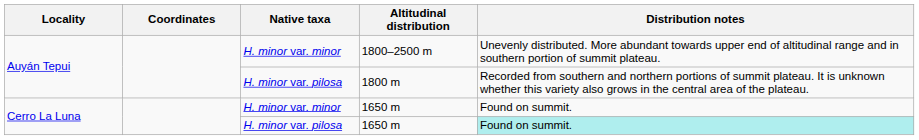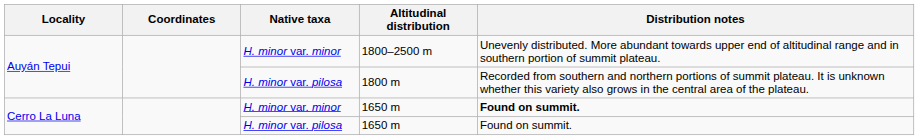(526, 107) normal -> (530, 107) bold
(526, 125) paleturquoise background -> (526, 125) no background
